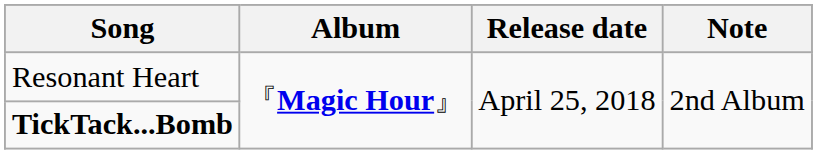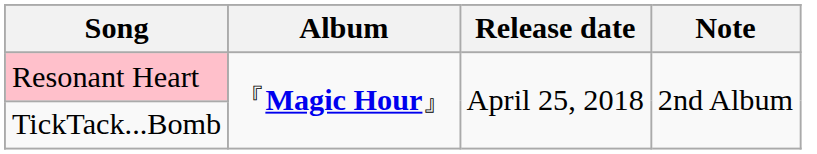(106, 76) no background -> (106, 76) pink background
(122, 124) bold -> (117, 124) normal
